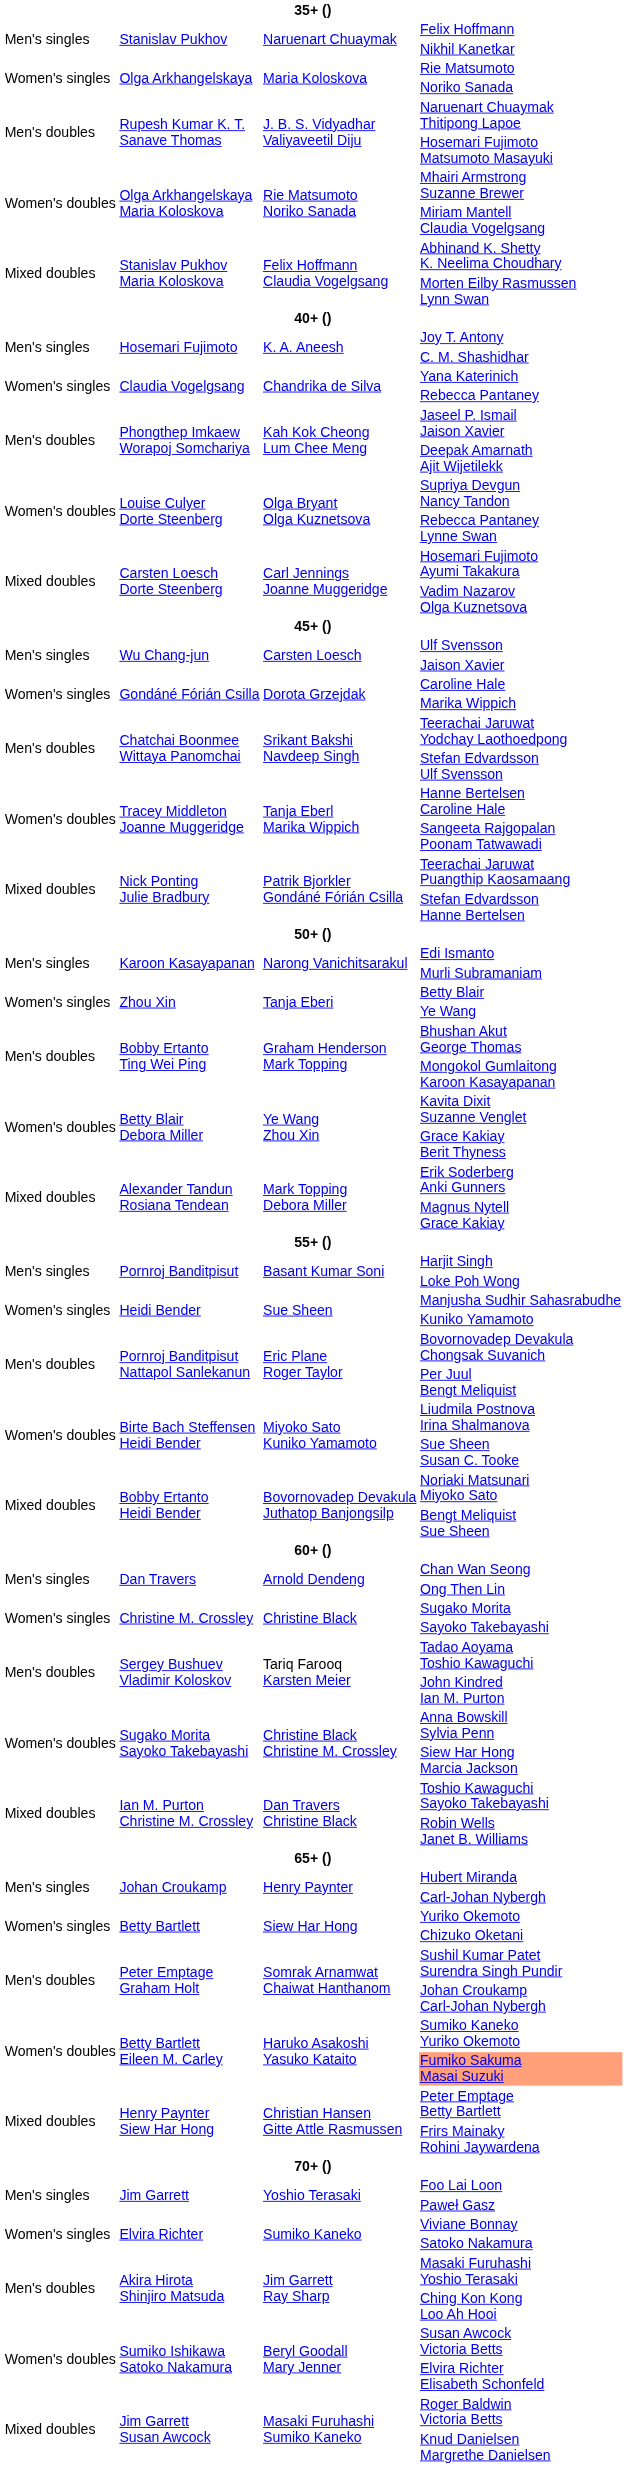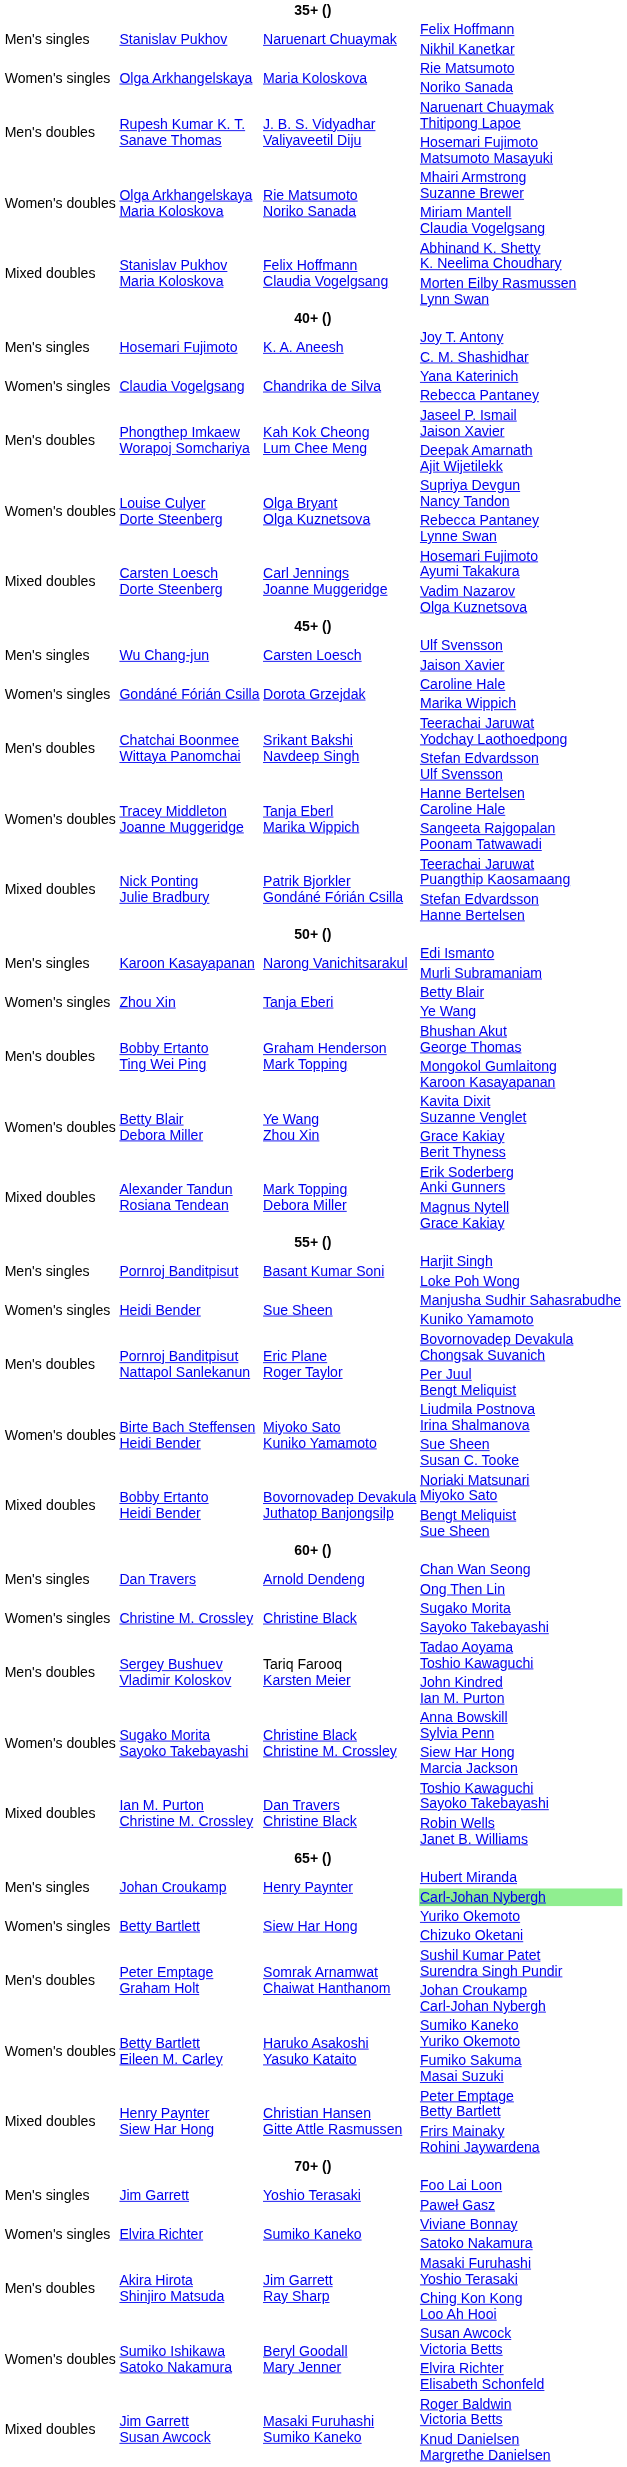(483, 1897) no background -> (483, 1897) lightgreen background
(471, 2068) lightsalmon background -> (471, 2068) no background
